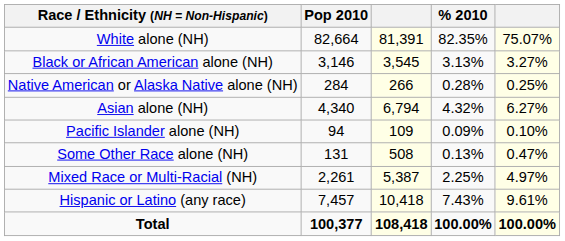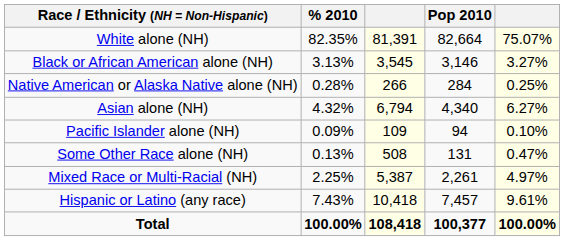columns swapped: (336, 16) <-> (463, 16)
